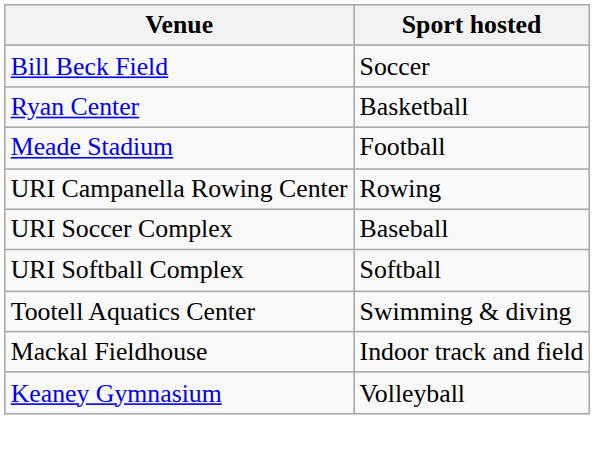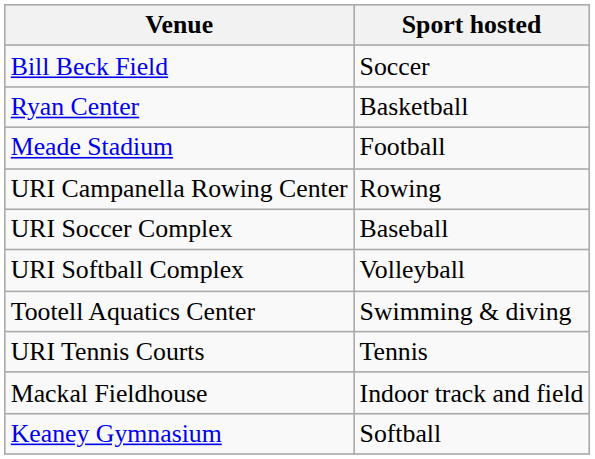(400, 270) Softball -> (412, 270) Volleyball
+ row: (108, 351)
(412, 392) Volleyball -> (400, 433) Softball
